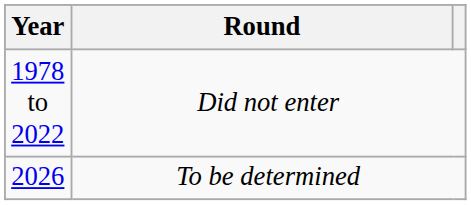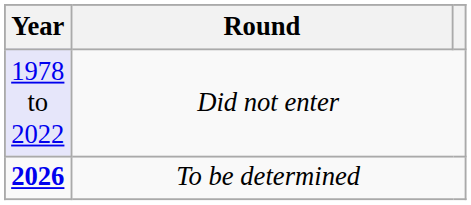(38, 102) no background -> (38, 102) lavender background
(38, 177) normal -> (38, 177) bold
